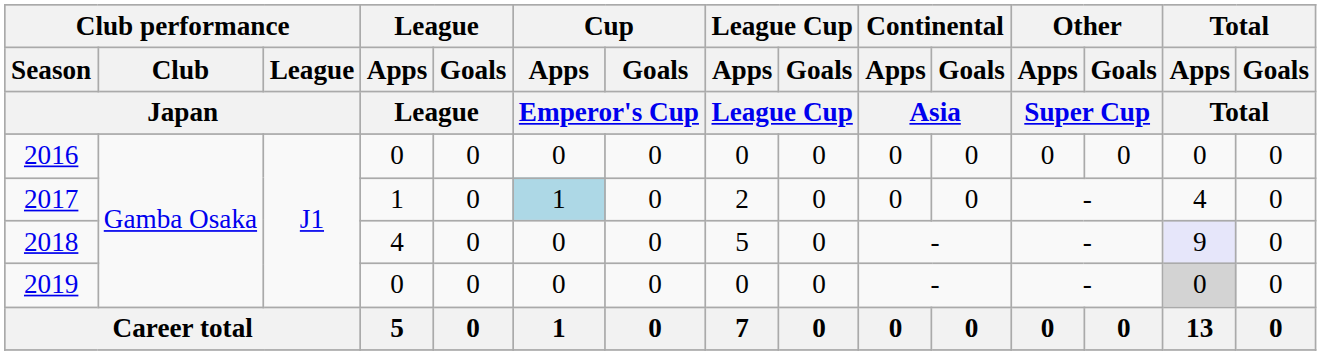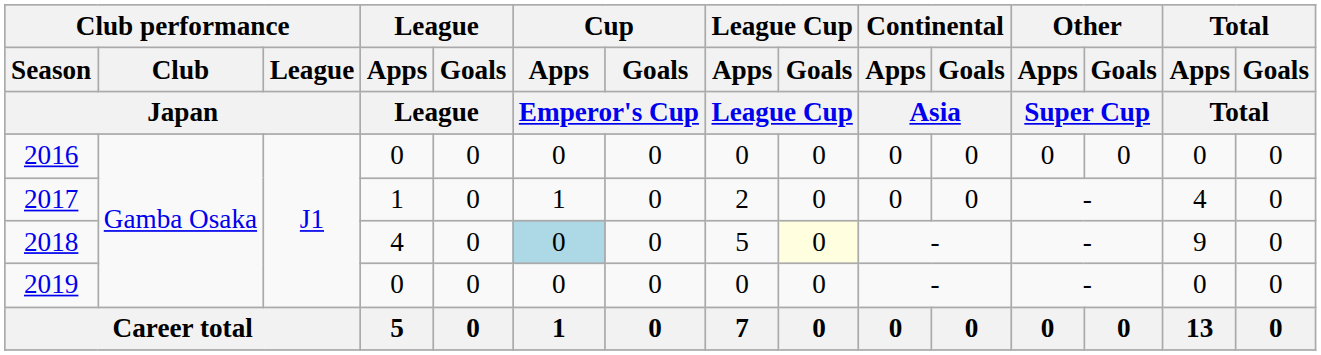(559, 198) lightblue background -> (559, 198) no background
(559, 241) no background -> (559, 241) lightblue background
(819, 241) no background -> (819, 241) lightyellow background
(1200, 241) lavender background -> (1200, 241) no background
(1200, 284) lightgrey background -> (1200, 284) no background
